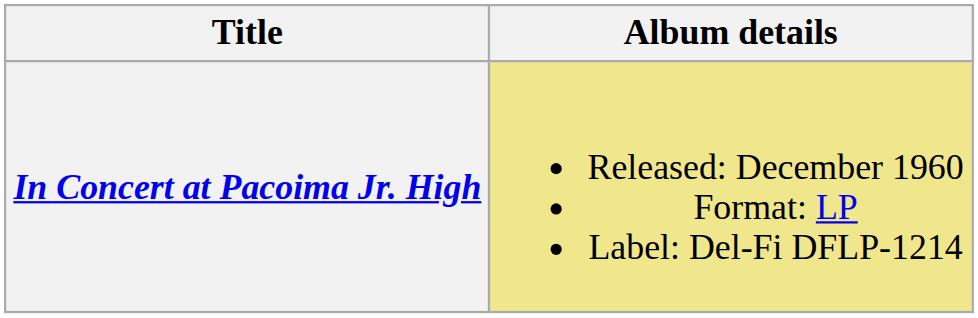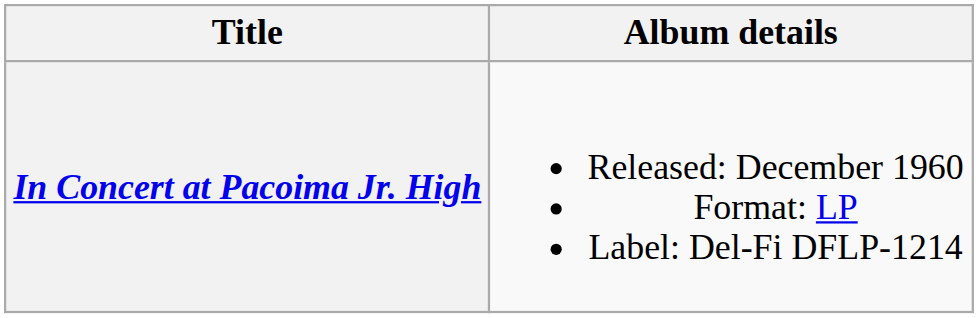(731, 207) khaki background -> (731, 207) no background
